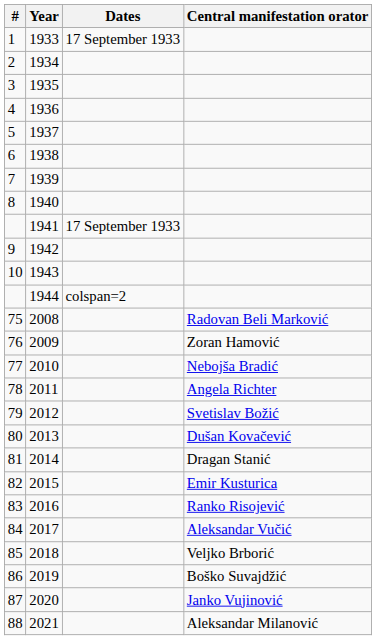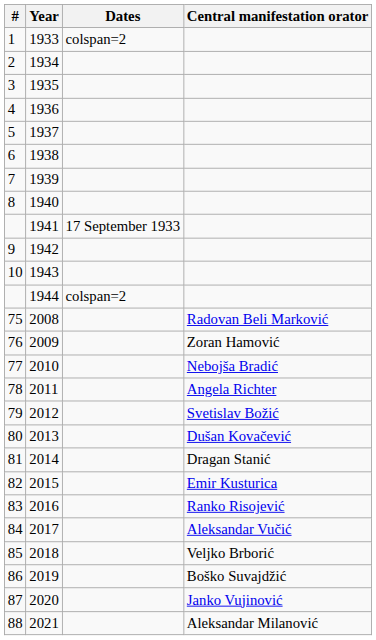(123, 39) 17 September 1933 -> (96, 39) colspan=2
